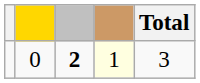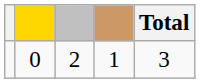(74, 59) bold -> (74, 59) normal
(114, 59) lightyellow background -> (114, 59) no background
